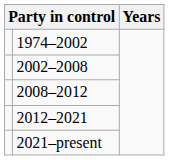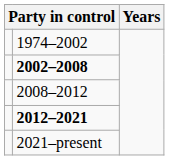(52, 67) normal -> (52, 67) bold
(52, 117) normal -> (52, 117) bold
